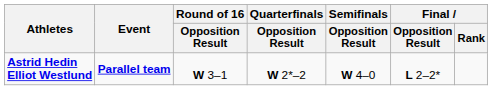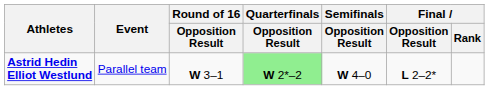(134, 69) bold -> (132, 69) normal
(287, 76) no background -> (283, 76) lightgreen background
